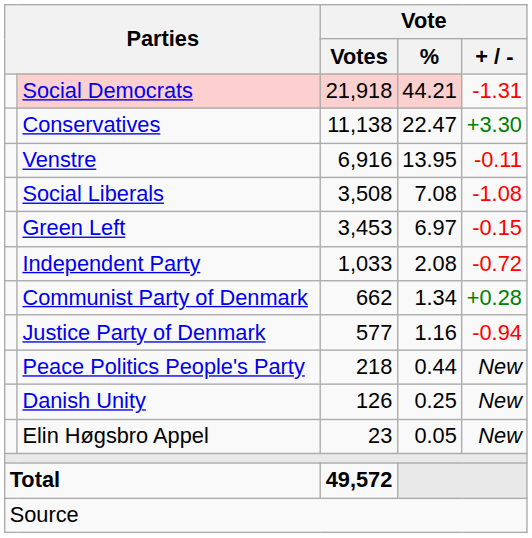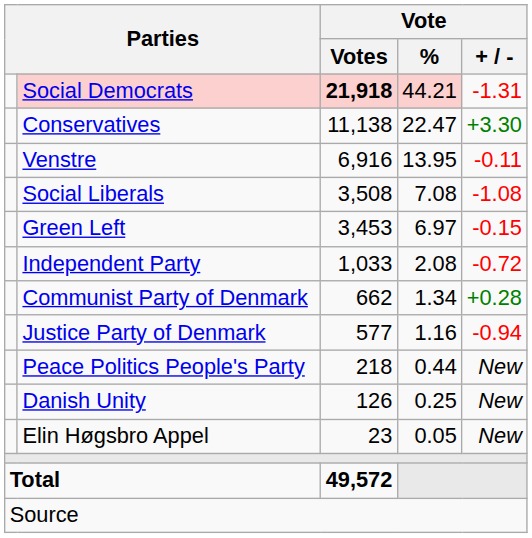(359, 90) normal -> (359, 90) bold
